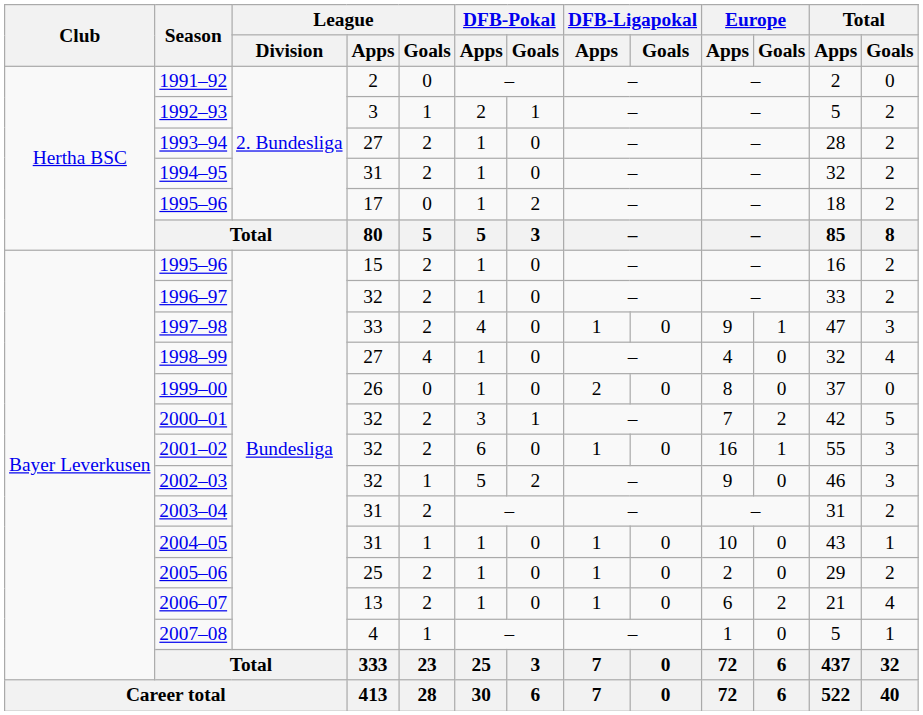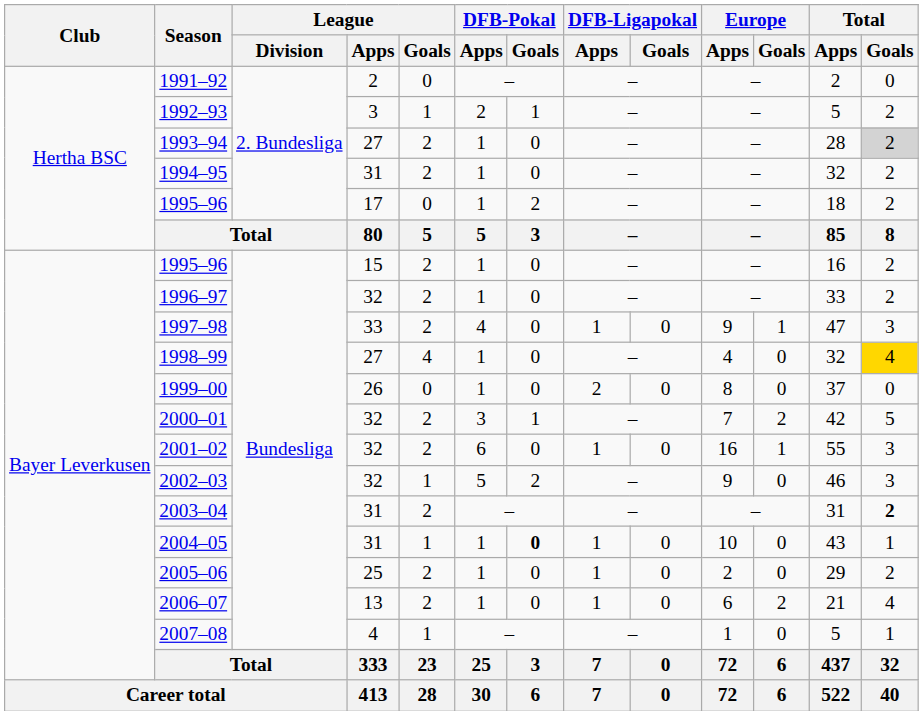(890, 142) no background -> (890, 142) lightgrey background
(890, 357) no background -> (890, 357) gold background
(890, 511) normal -> (890, 511) bold
(535, 541) normal -> (535, 541) bold
